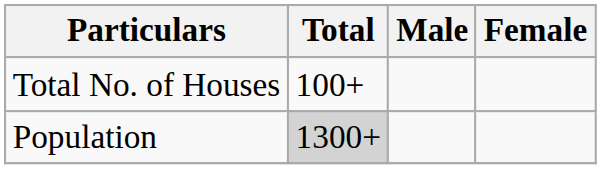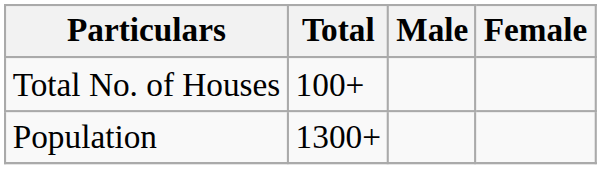(338, 136) lightgrey background -> (338, 136) no background
